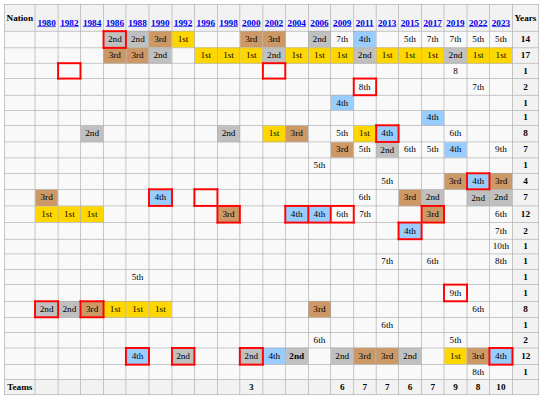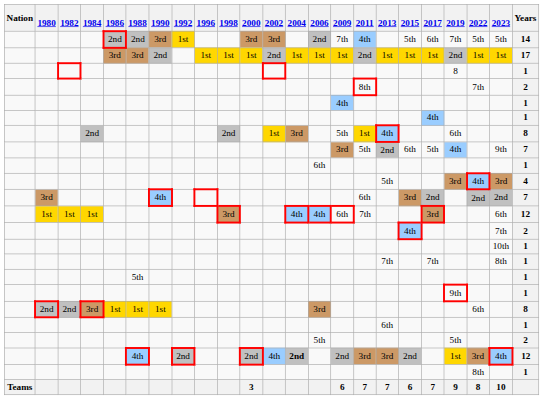(433, 39) 7th -> (433, 39) 6th
(319, 165) 5th -> (319, 165) 6th
(433, 262) 6th -> (433, 262) 7th
(319, 340) 6th -> (319, 340) 5th
